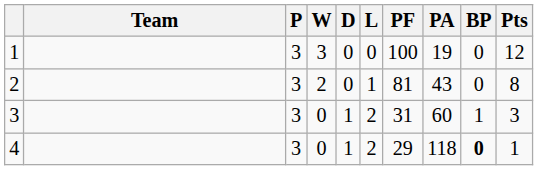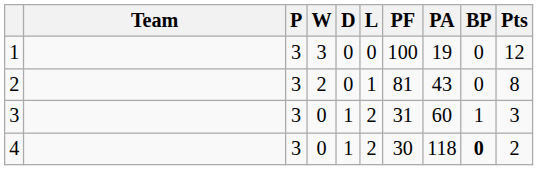(403, 148) 29 -> (403, 148) 30
(514, 148) 1 -> (514, 148) 2
